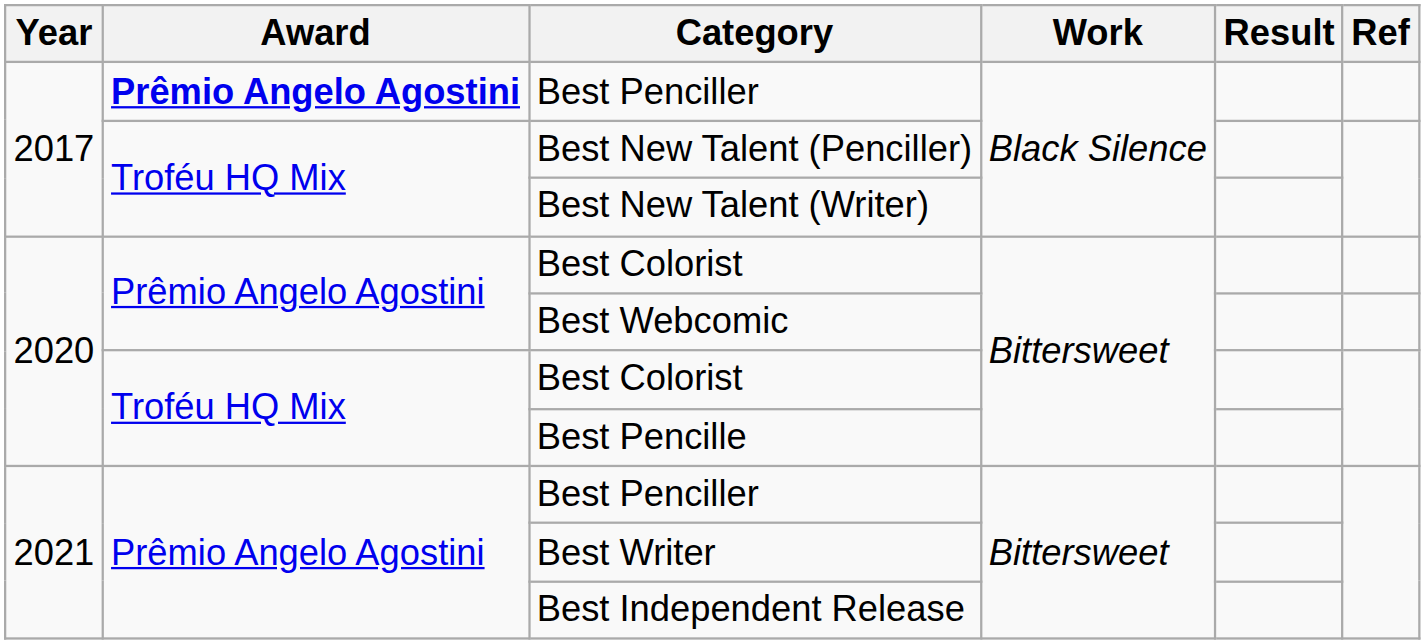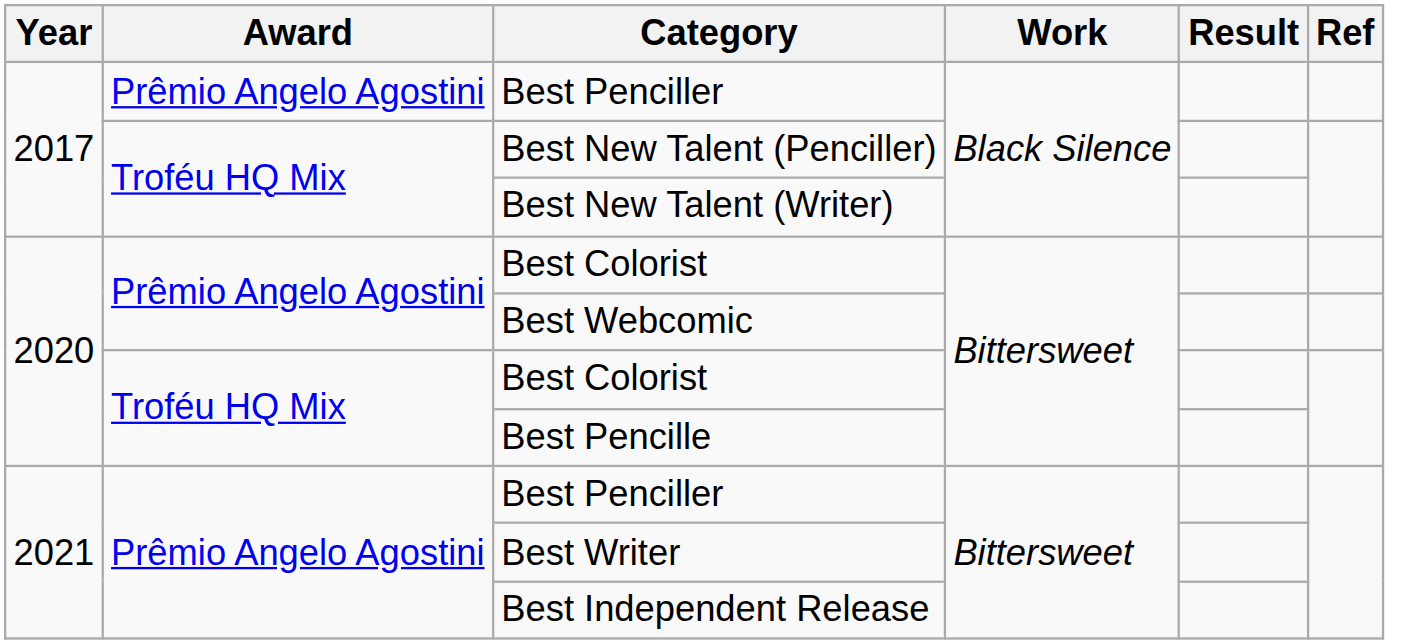(316, 90) bold -> (298, 90) normal
